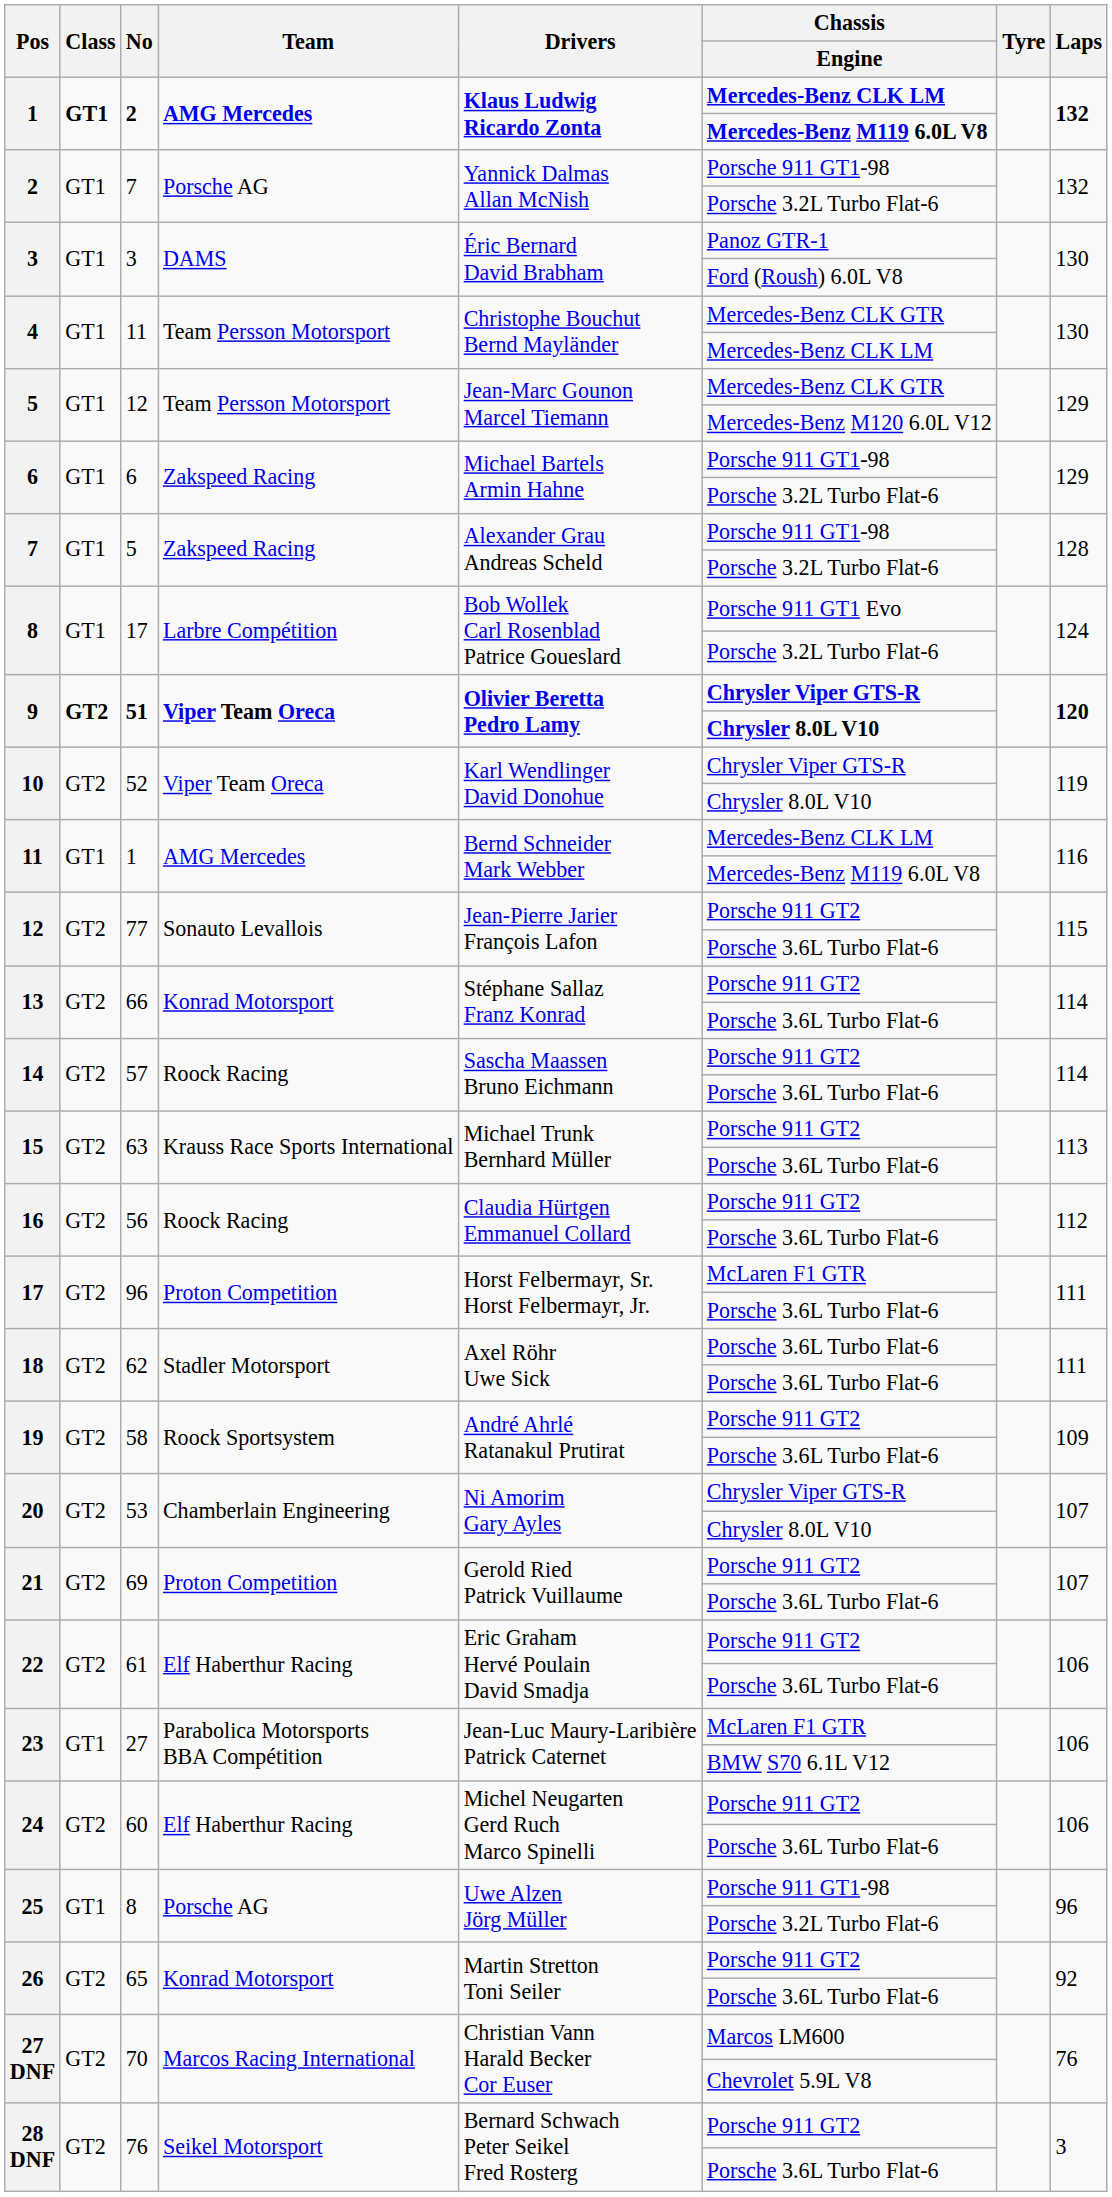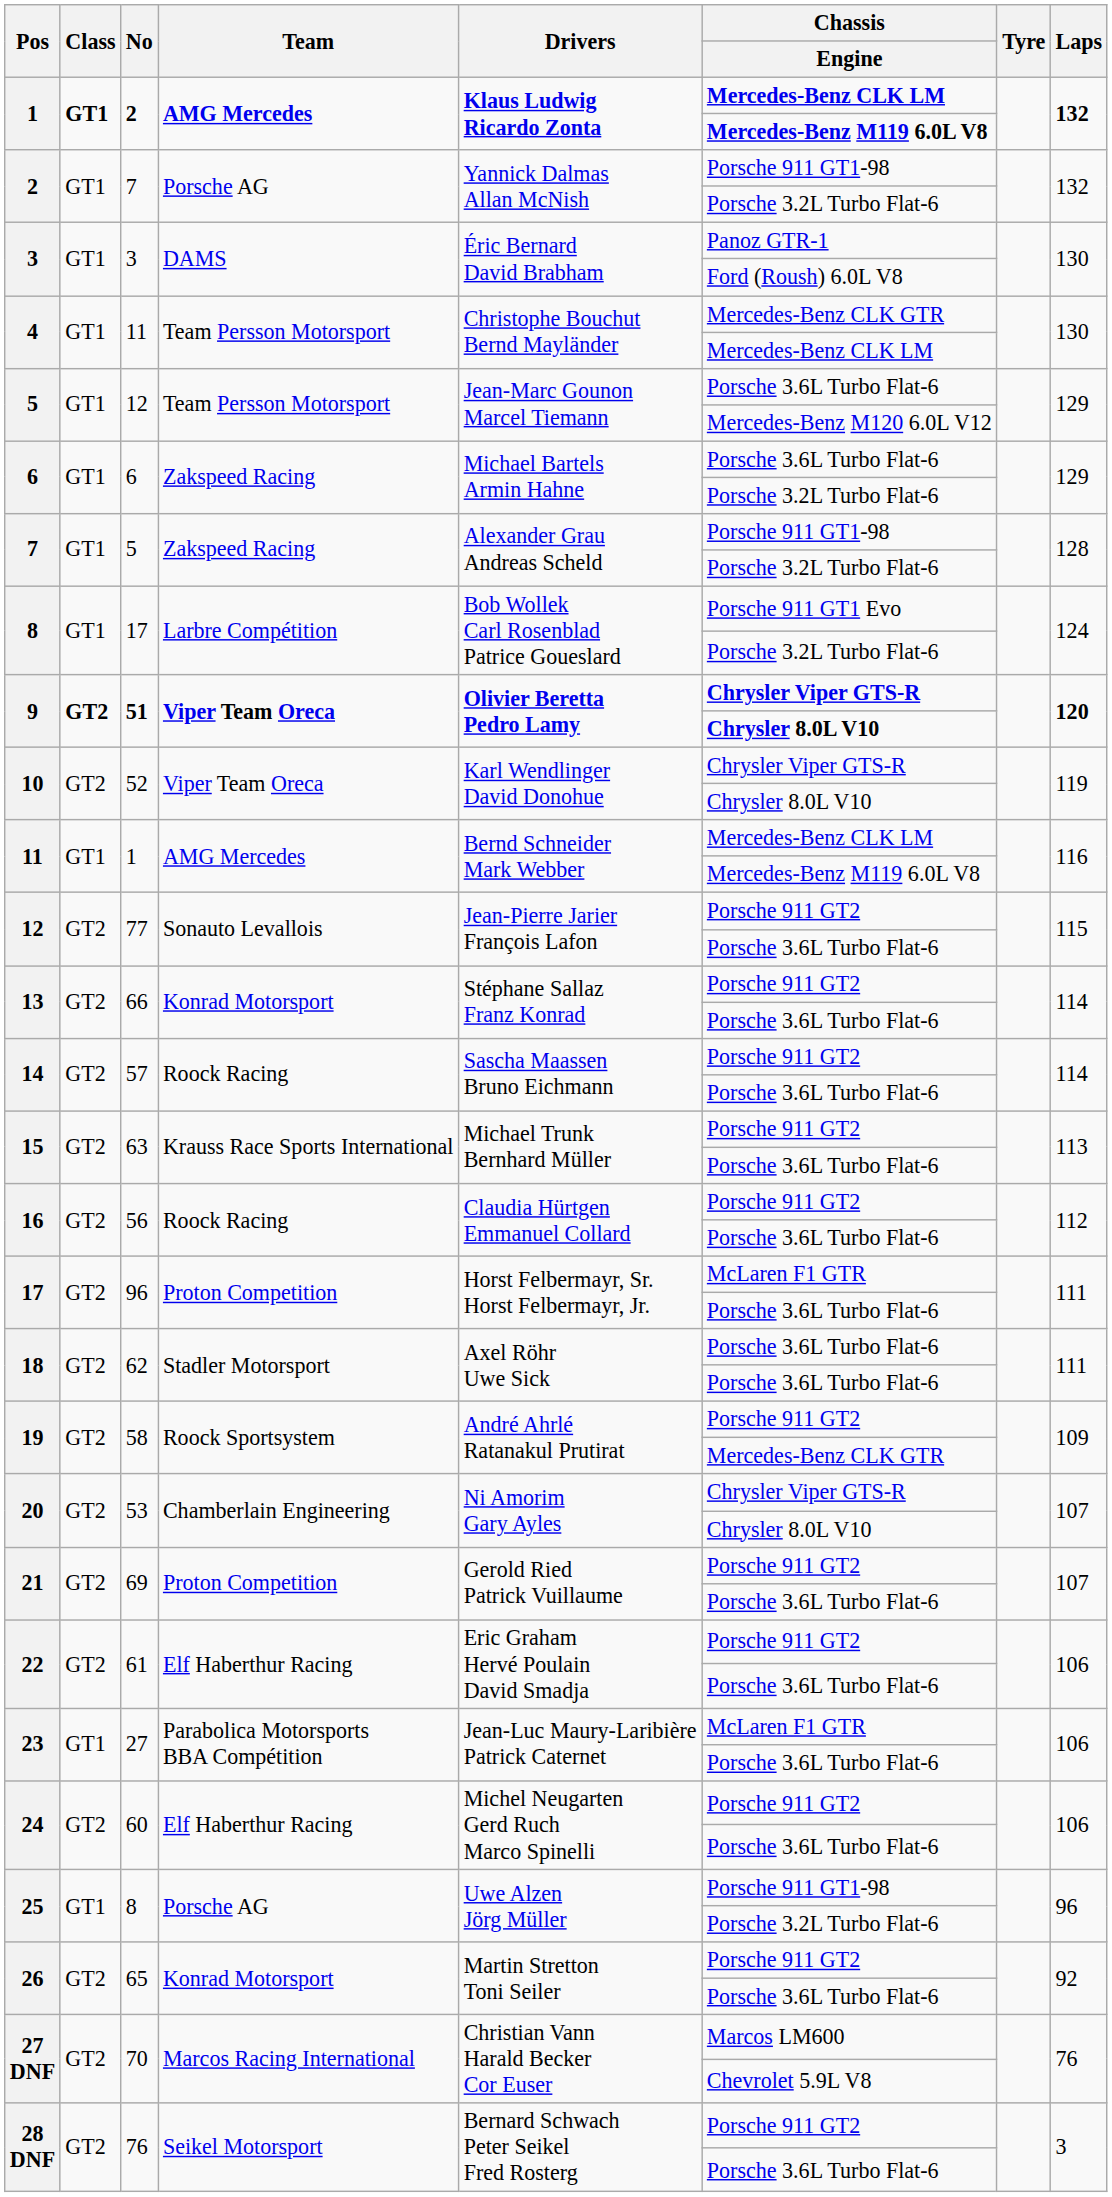(826, 386) Mercedes-Benz CLK GTR -> (823, 386) Porsche 3.6L Turbo Flat-6
(798, 458) Porsche 911 GT1-98 -> (823, 458) Porsche 3.6L Turbo Flat-6
(823, 1456) Porsche 3.6L Turbo Flat-6 -> (826, 1456) Mercedes-Benz CLK GTR
(798, 1762) BMW S70 6.1L V12 -> (823, 1762) Porsche 3.6L Turbo Flat-6
